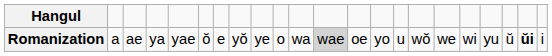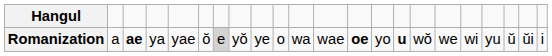(134, 39) normal -> (134, 39) bold
(221, 39) no background -> (221, 39) lightgrey background
(331, 39) lightgrey background -> (331, 39) no background
(359, 39) normal -> (360, 39) bold
(401, 39) normal -> (402, 39) bold
(527, 39) bold -> (528, 39) normal
